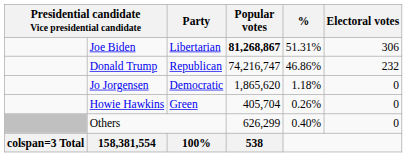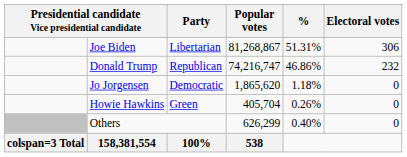(254, 47) bold -> (254, 47) normal
